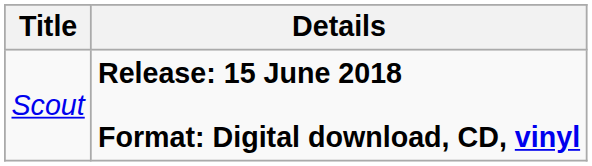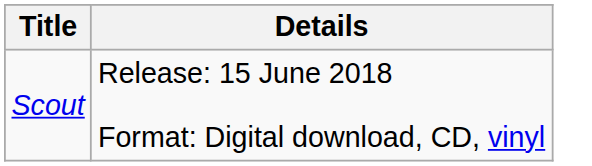(339, 104) bold -> (322, 104) normal
